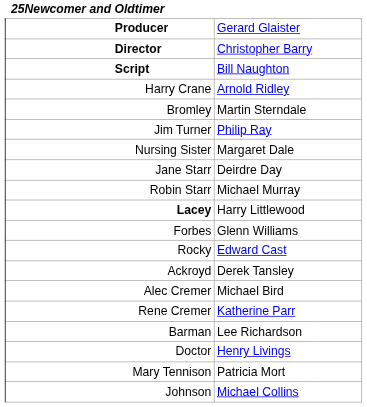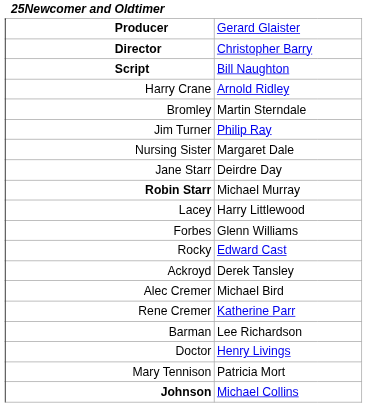(181, 190) normal -> (178, 190) bold
(194, 210) bold -> (195, 210) normal
(188, 392) normal -> (186, 392) bold
